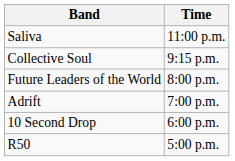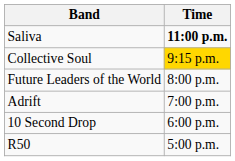(196, 36) normal -> (197, 36) bold
(193, 58) no background -> (193, 58) gold background
